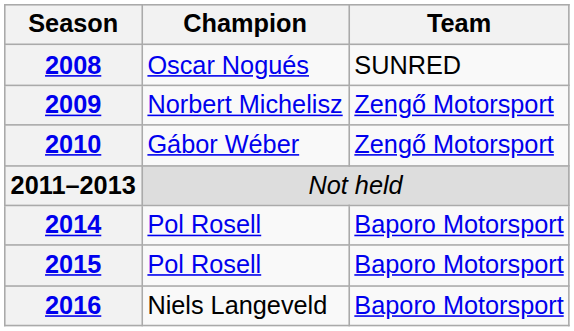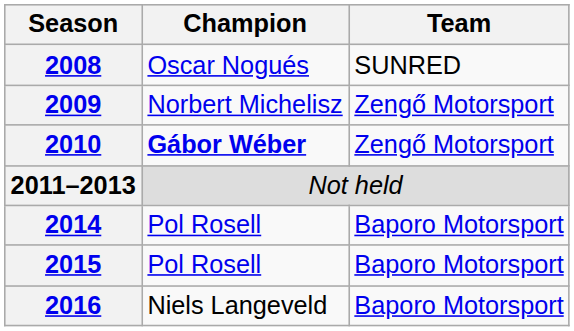(223, 144) normal -> (227, 144) bold
